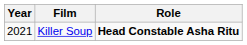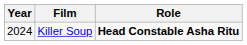(20, 31) 2021 -> (20, 31) 2024
